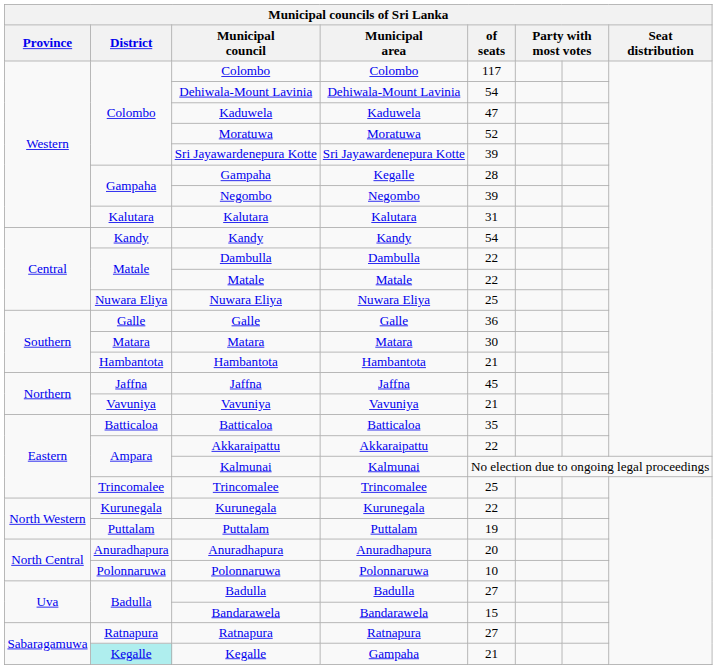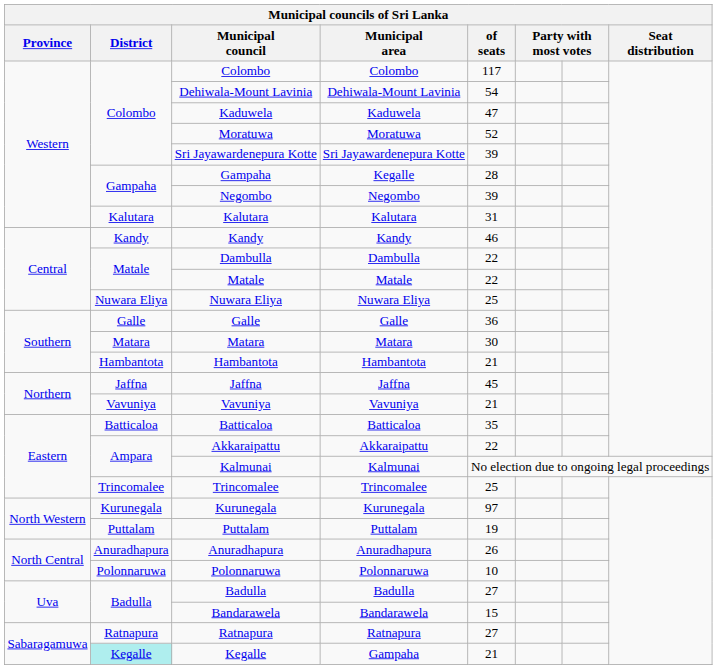(492, 237) 54 -> (492, 237) 46
(492, 508) 22 -> (492, 508) 97
(492, 549) 20 -> (492, 549) 26
